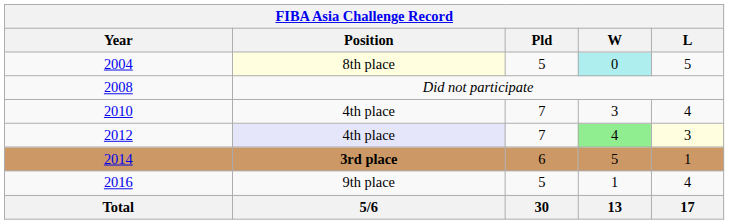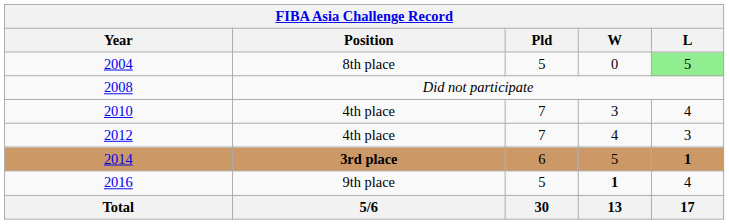(369, 64) lightyellow background -> (369, 64) no background
(615, 64) paleturquoise background -> (615, 64) no background
(688, 64) no background -> (688, 64) lightgreen background
(369, 135) lavender background -> (369, 135) no background
(615, 135) lightgreen background -> (615, 135) no background
(688, 135) lightyellow background -> (688, 135) no background
(688, 159) normal -> (688, 159) bold
(615, 183) normal -> (615, 183) bold
